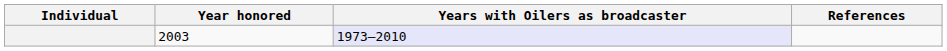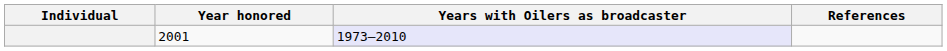(174, 36) 2003 -> (174, 36) 2001
